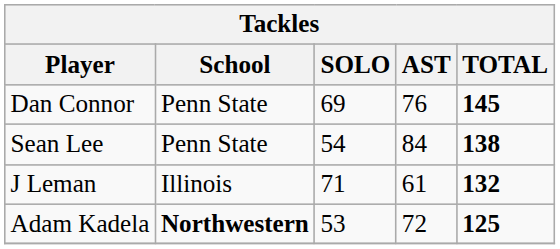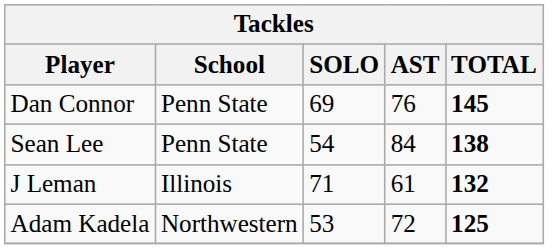(235, 223) bold -> (229, 223) normal
